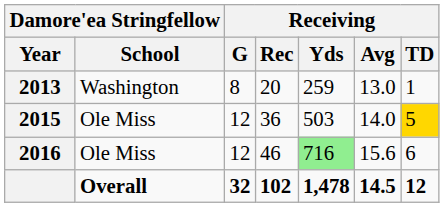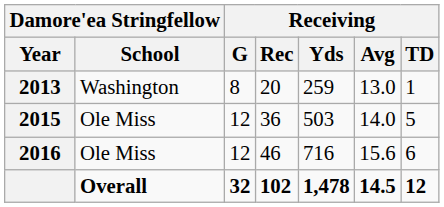(411, 119) gold background -> (411, 119) no background
(319, 152) lightgreen background -> (319, 152) no background
